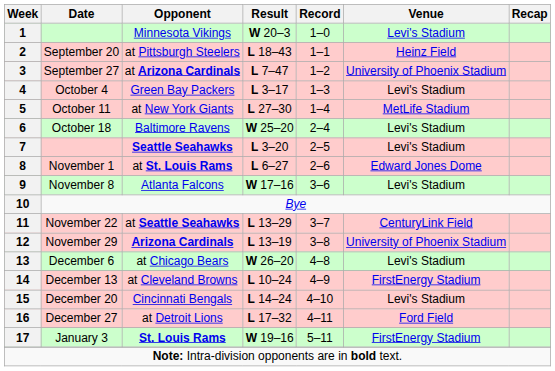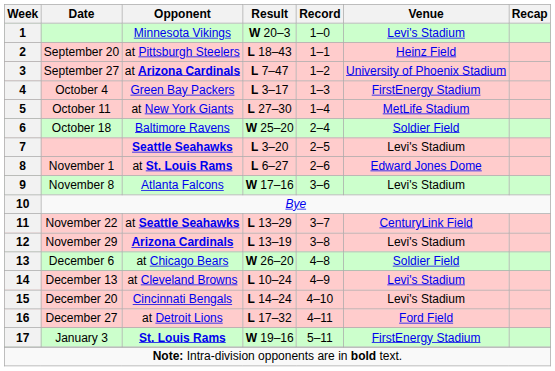(426, 90) Levi's Stadium -> (426, 90) FirstEnergy Stadium
(426, 128) Levi's Stadium -> (426, 128) Soldier Field
(426, 242) University of Phoenix Stadium -> (426, 242) Levi's Stadium
(426, 261) Levi's Stadium -> (426, 261) Soldier Field
(426, 280) FirstEnergy Stadium -> (426, 280) Levi's Stadium
